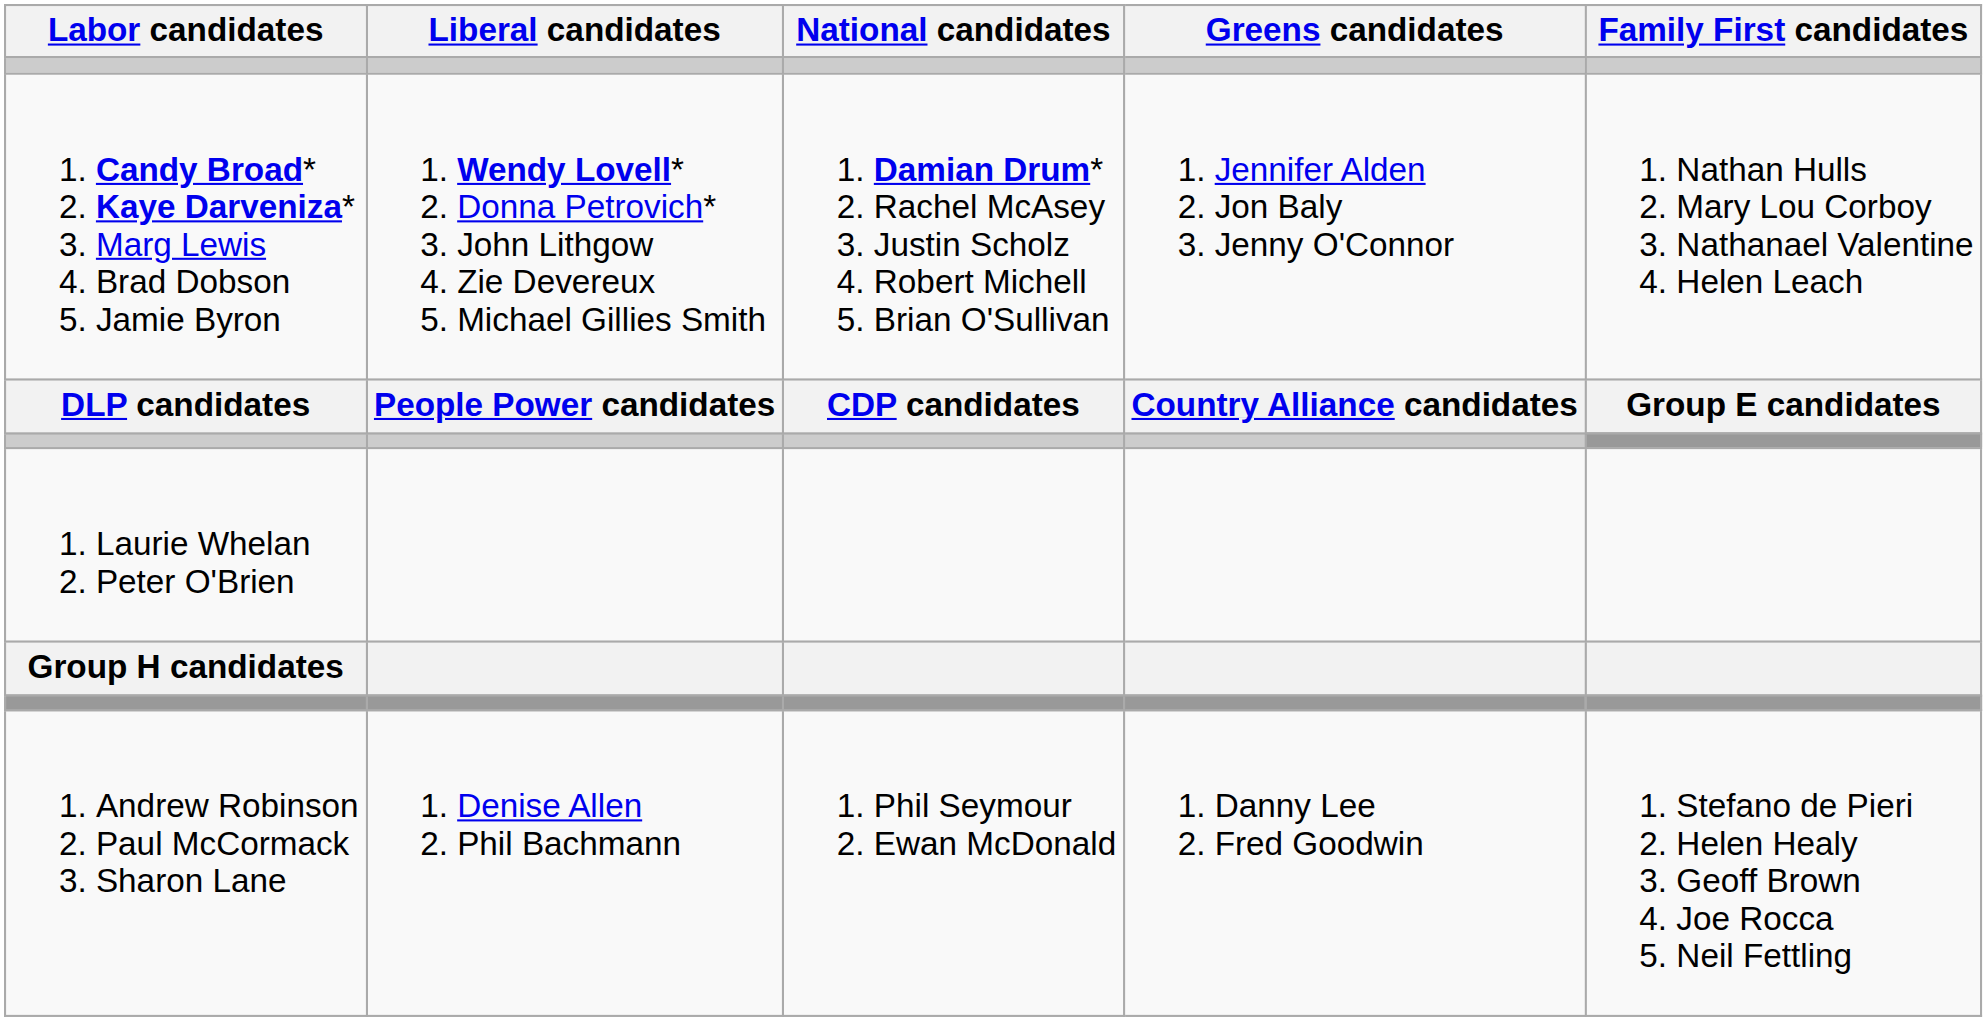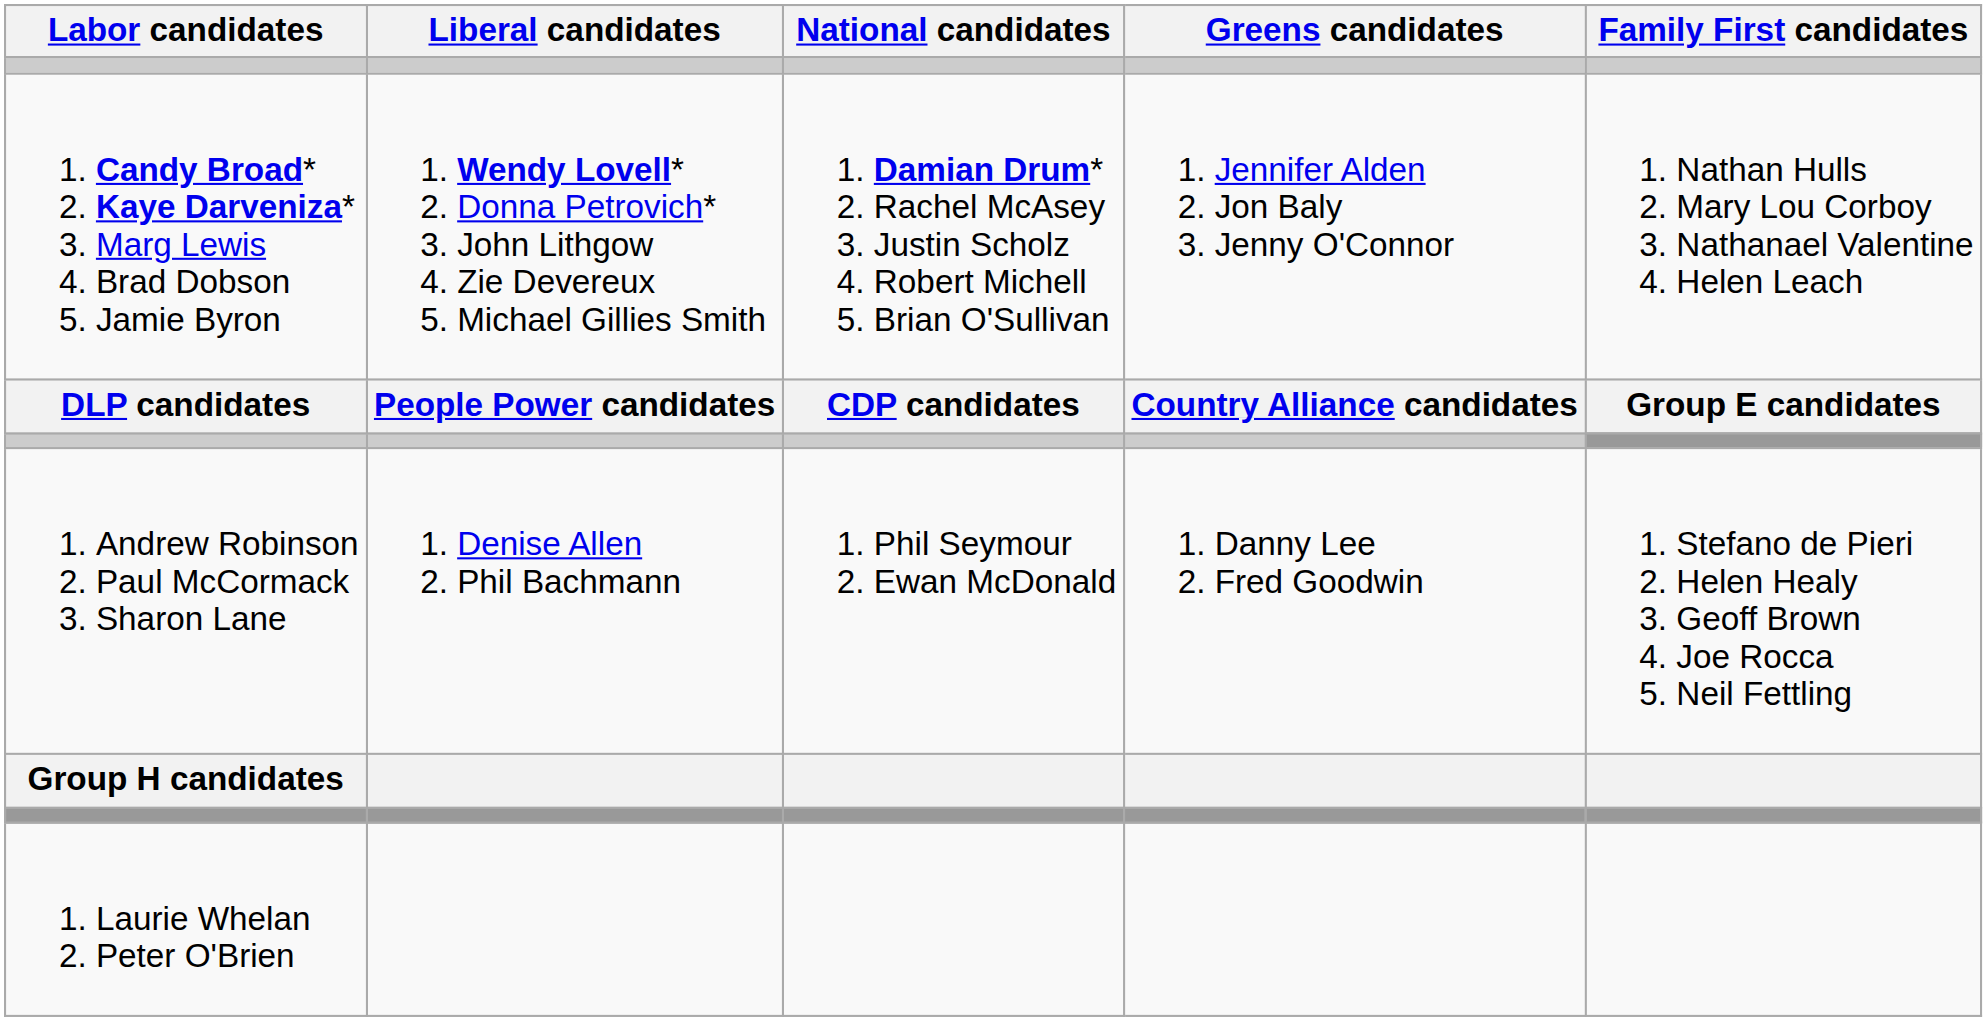rows swapped: (186, 845) <-> (186, 564)
